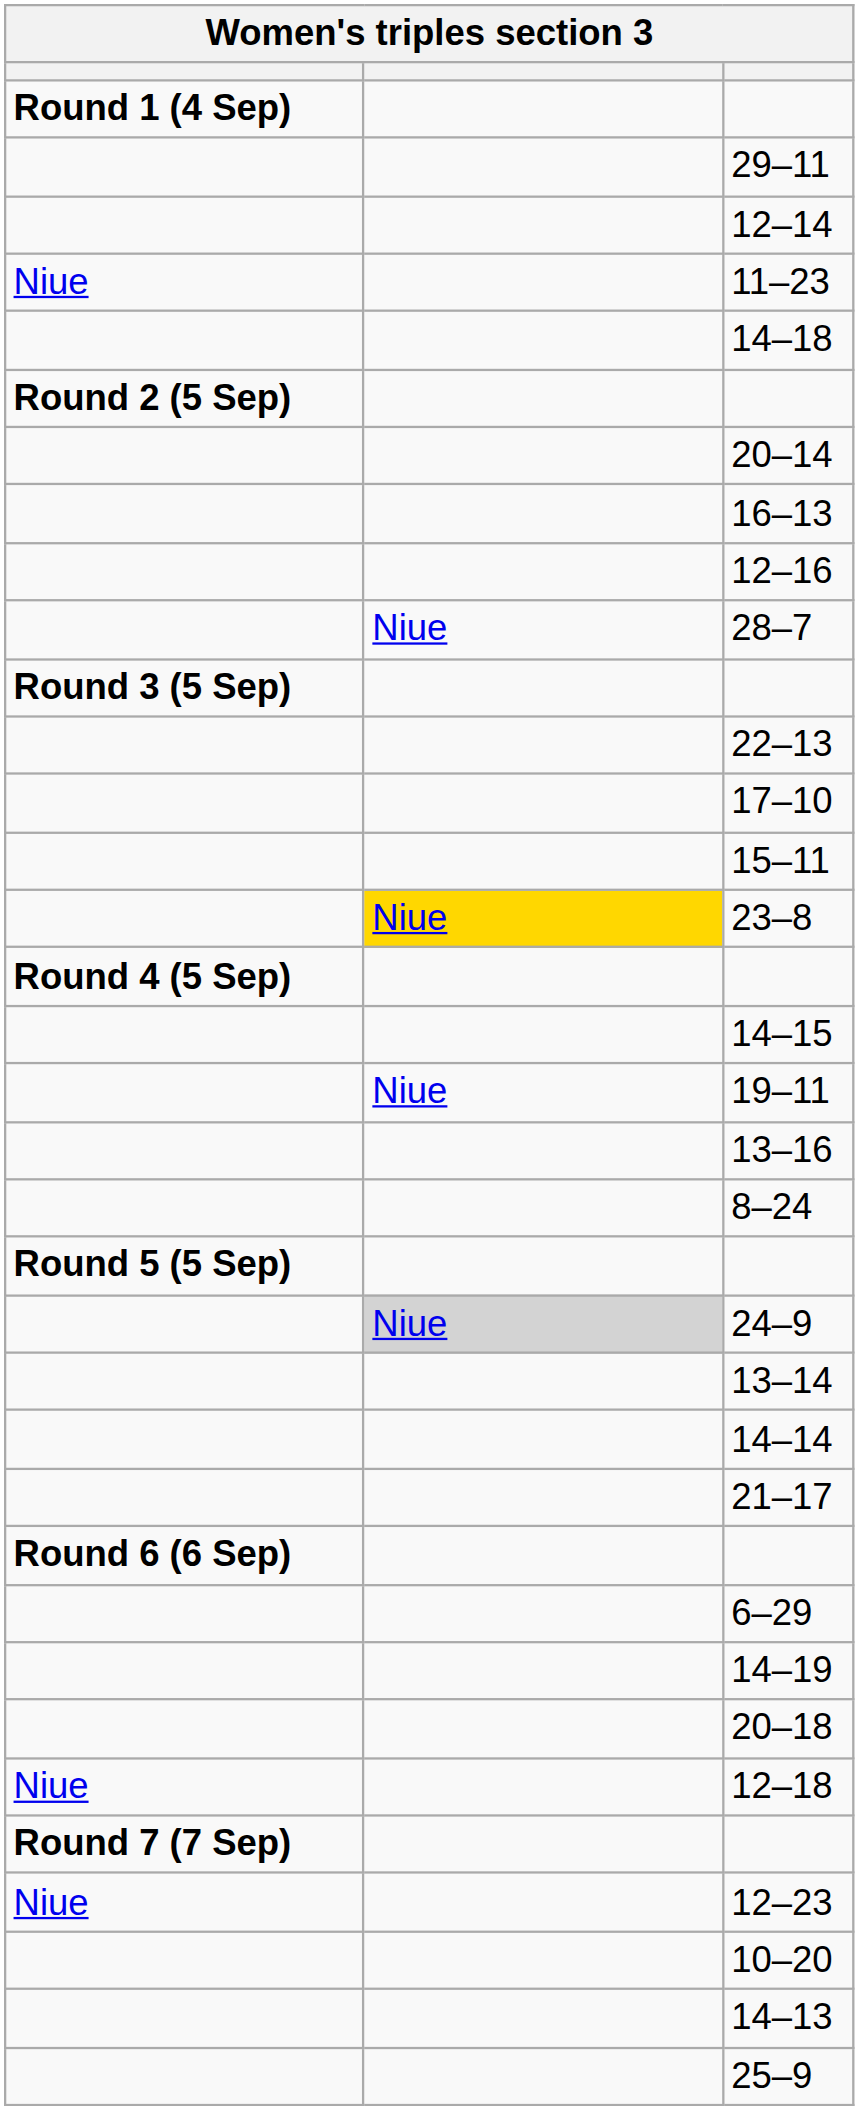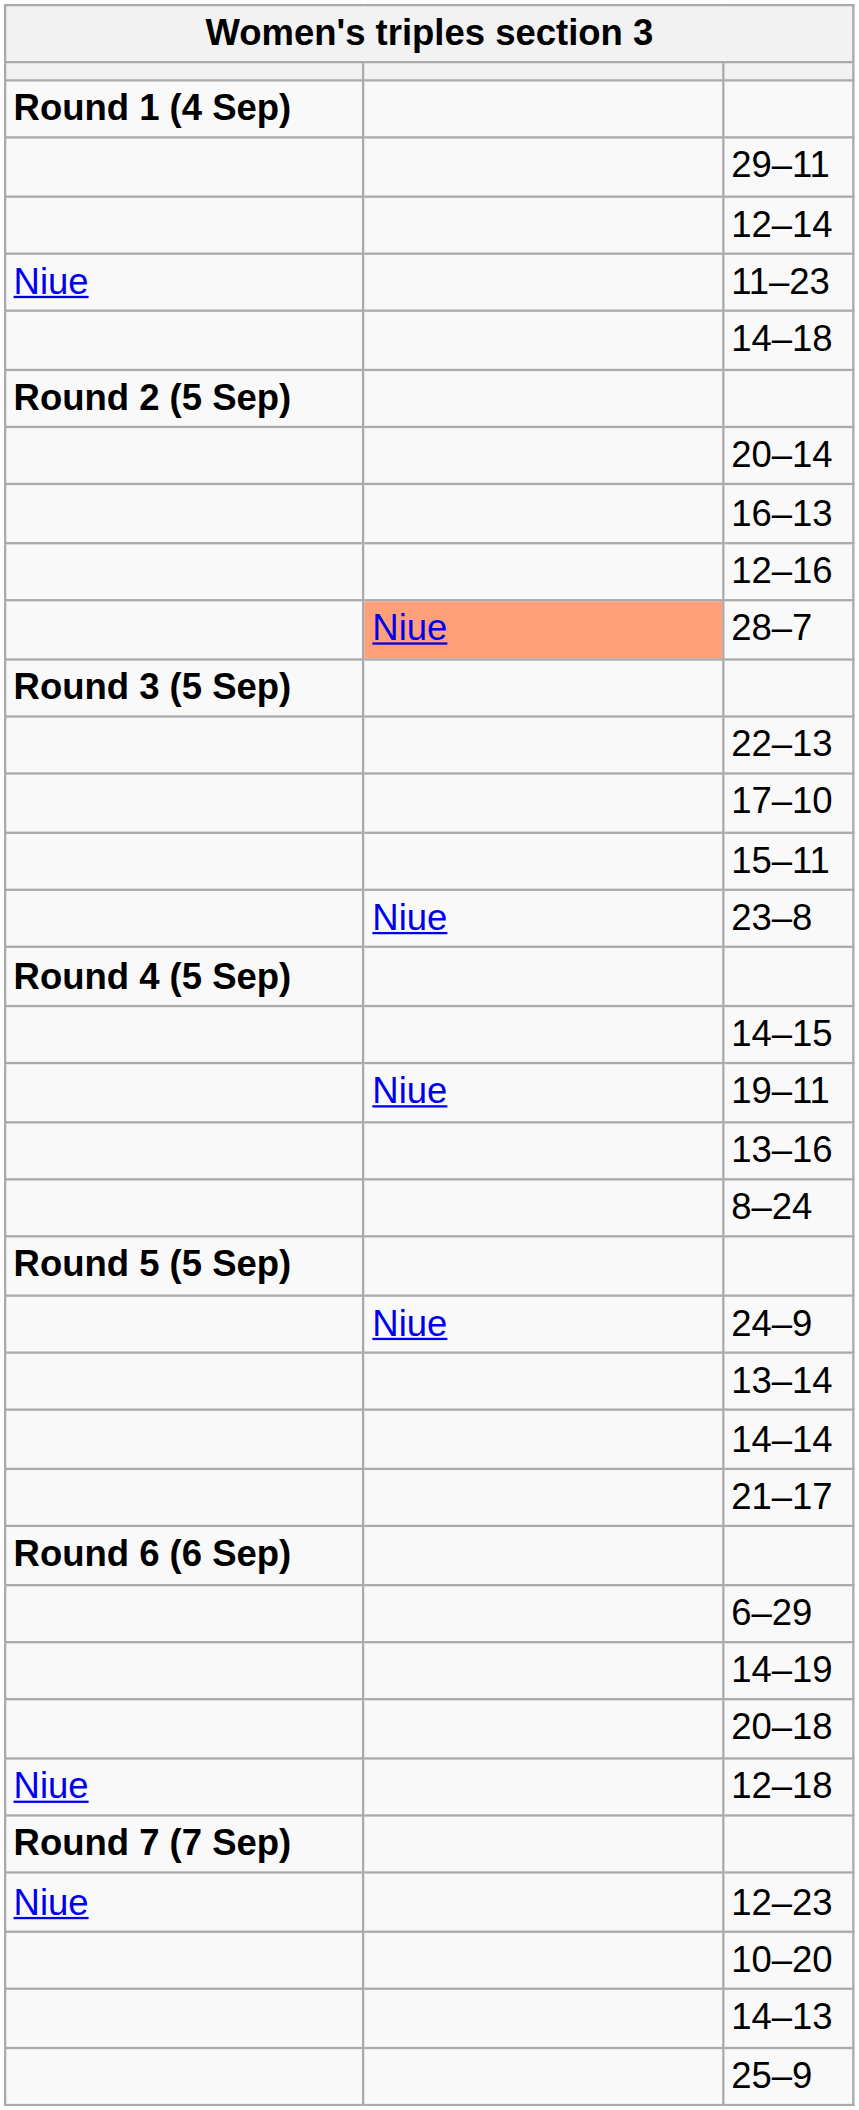(410, 628) no background -> (410, 628) lightsalmon background
(410, 918) gold background -> (410, 918) no background
(410, 1323) lightgrey background -> (410, 1323) no background
